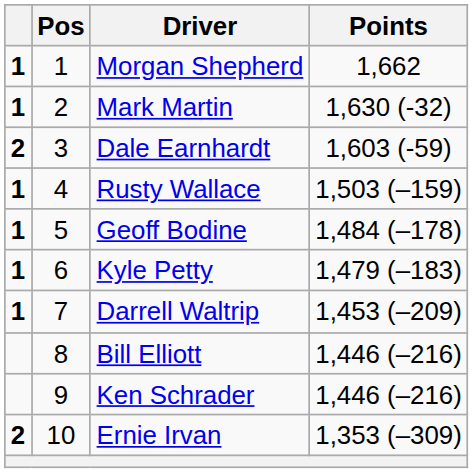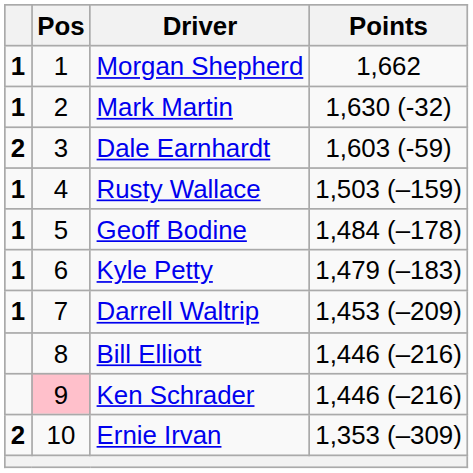(61, 394) no background -> (61, 394) pink background
